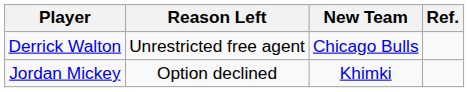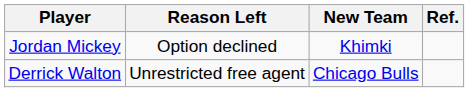rows swapped: (65, 73) <-> (65, 45)
